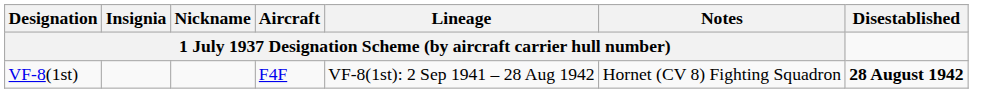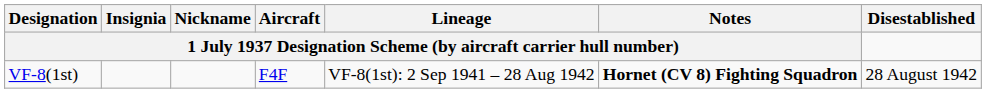(722, 74) normal -> (730, 74) bold
(906, 74) bold -> (921, 74) normal
